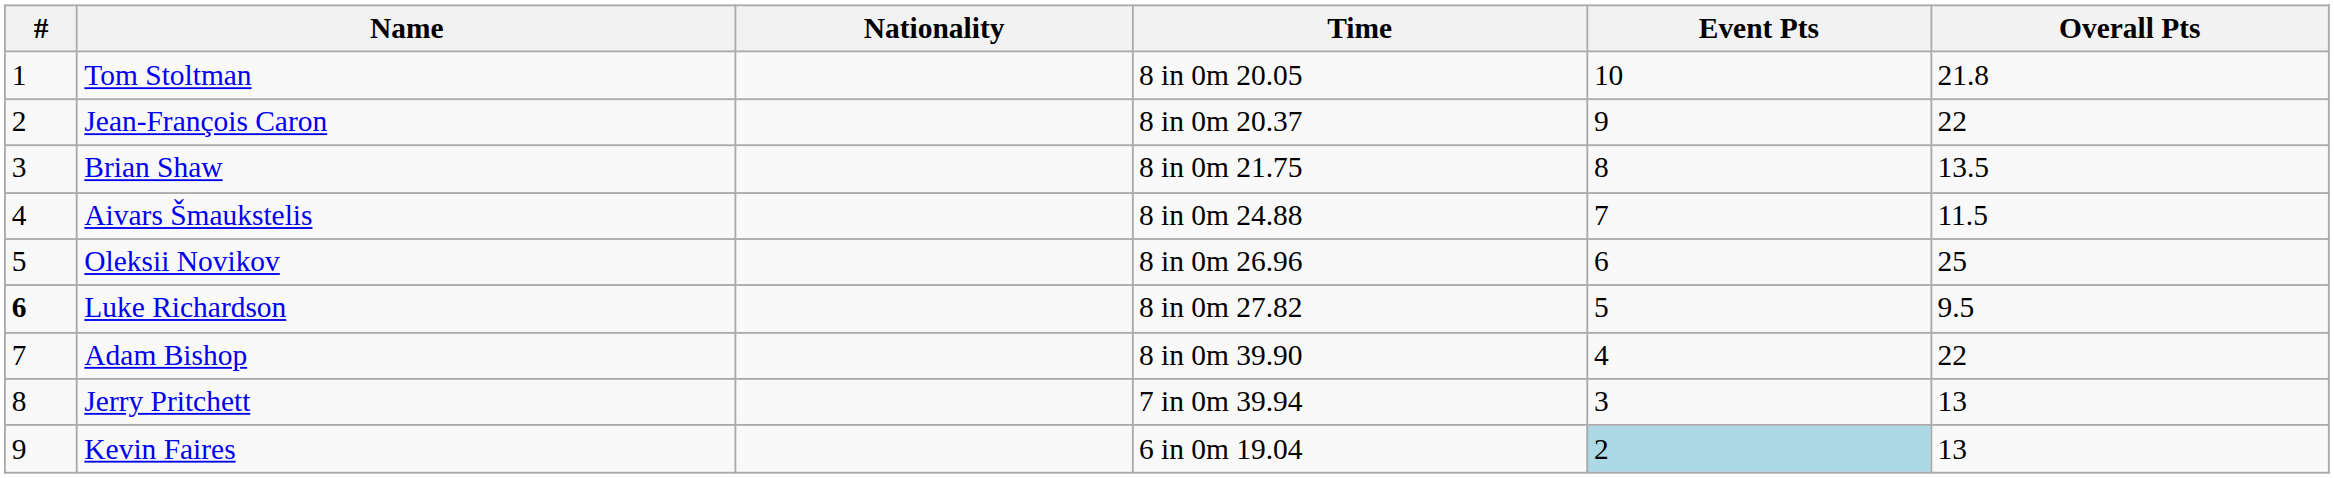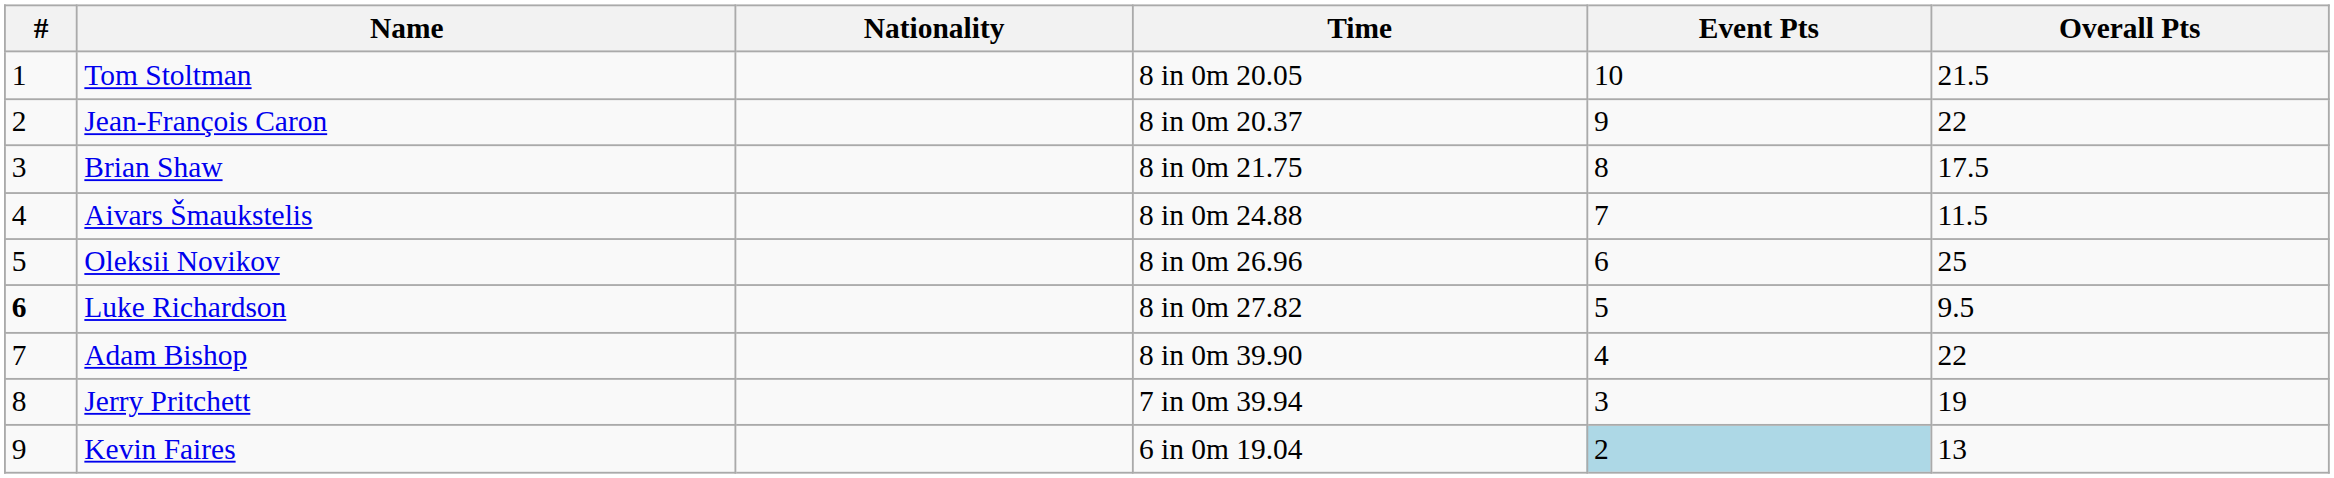(1963, 74) 21.8 -> (1963, 74) 21.5
(1963, 168) 13.5 -> (1963, 168) 17.5
(1952, 401) 13 -> (1952, 401) 19
